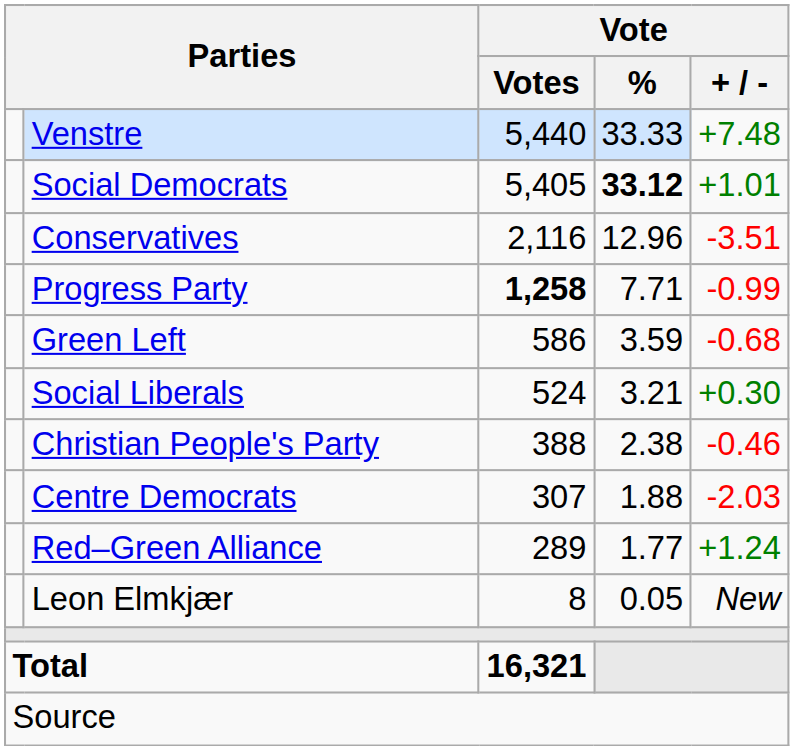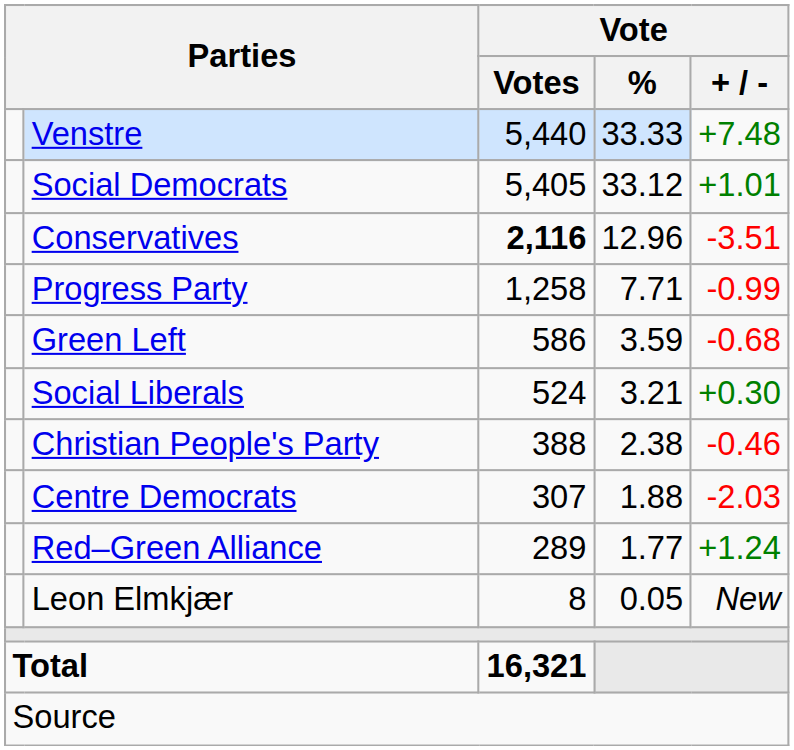(642, 185) bold -> (642, 185) normal
(547, 237) normal -> (546, 237) bold
(546, 289) bold -> (546, 289) normal
